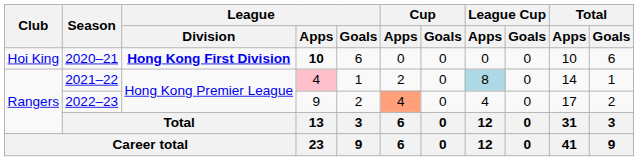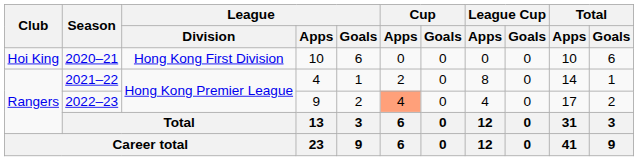(209, 58) bold -> (209, 58) normal
(316, 58) bold -> (316, 58) normal
(316, 79) pink background -> (316, 79) no background
(485, 79) lightblue background -> (485, 79) no background
